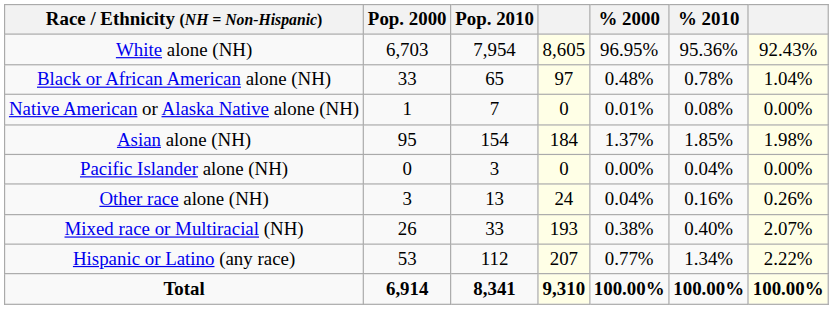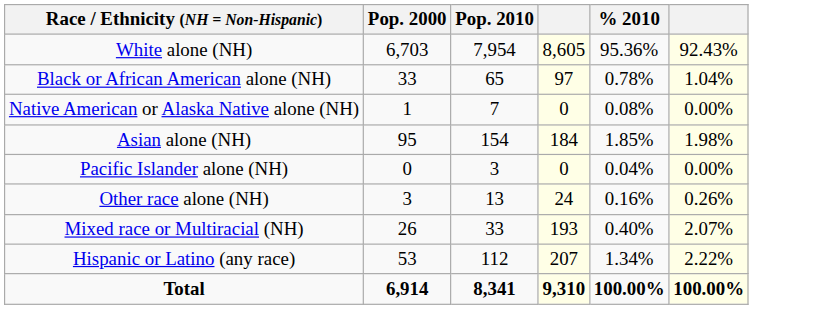- column: (629, 19)
